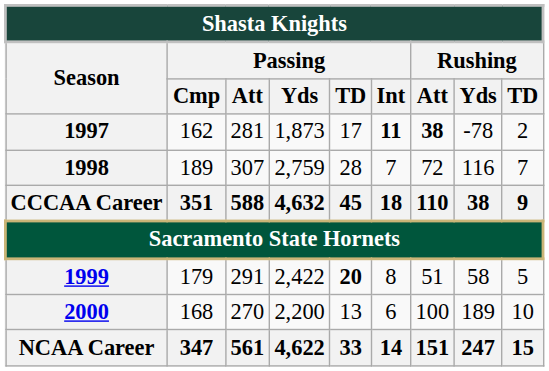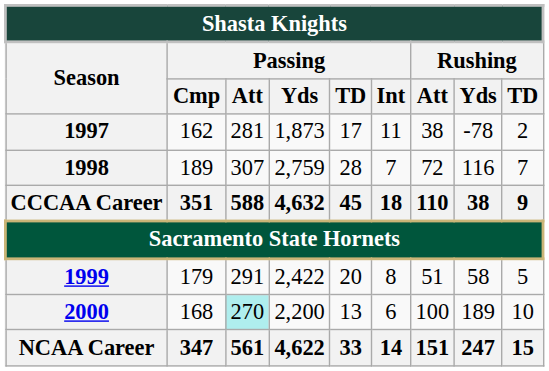(391, 131) bold -> (391, 131) normal
(432, 131) bold -> (432, 131) normal
(351, 276) bold -> (351, 276) normal
(247, 312) no background -> (247, 312) paleturquoise background
